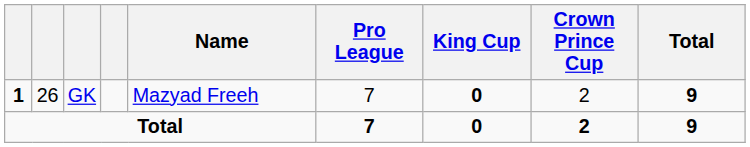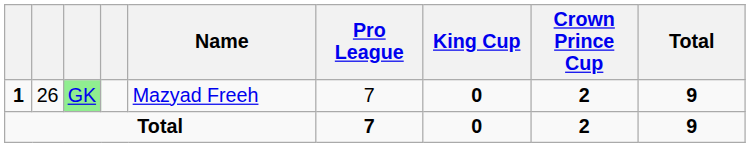(82, 95) no background -> (82, 95) lightgreen background
(584, 95) normal -> (584, 95) bold
